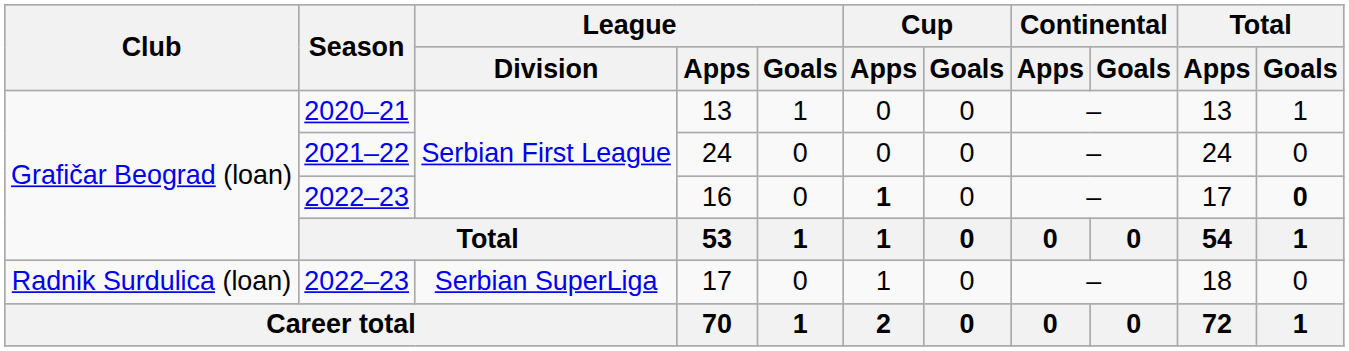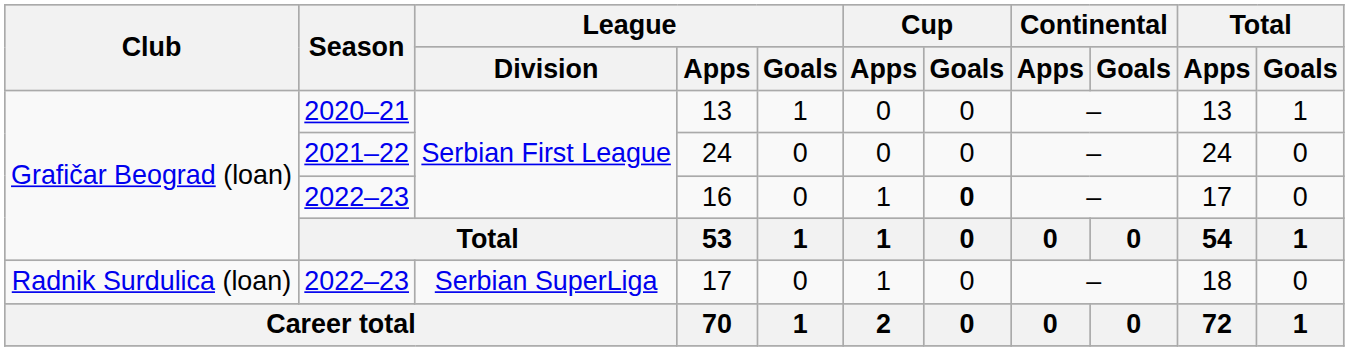(884, 196) bold -> (884, 196) normal
(967, 196) normal -> (967, 196) bold
(1300, 196) bold -> (1300, 196) normal
